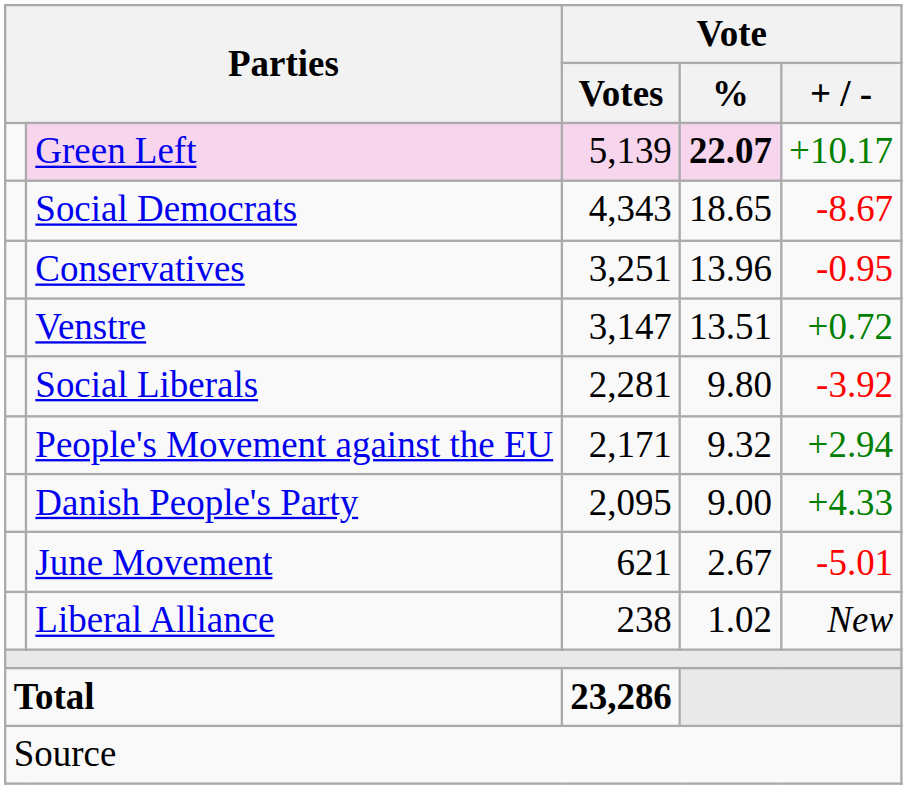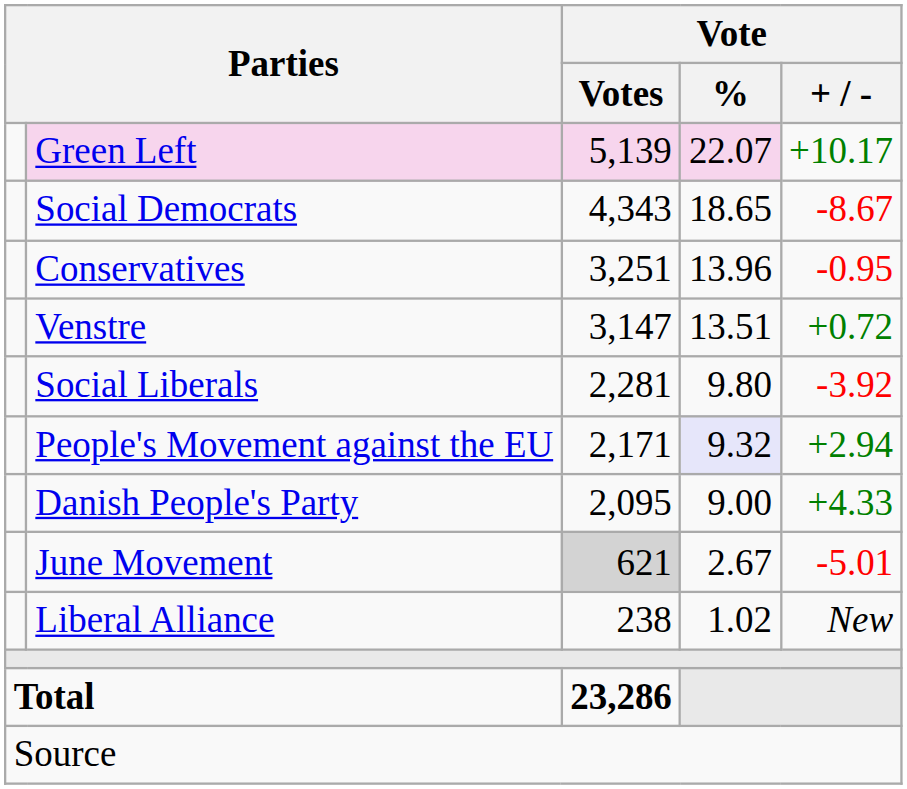(730, 151) bold -> (730, 151) normal
(740, 444) no background -> (740, 444) lavender background
(644, 561) no background -> (644, 561) lightgrey background
